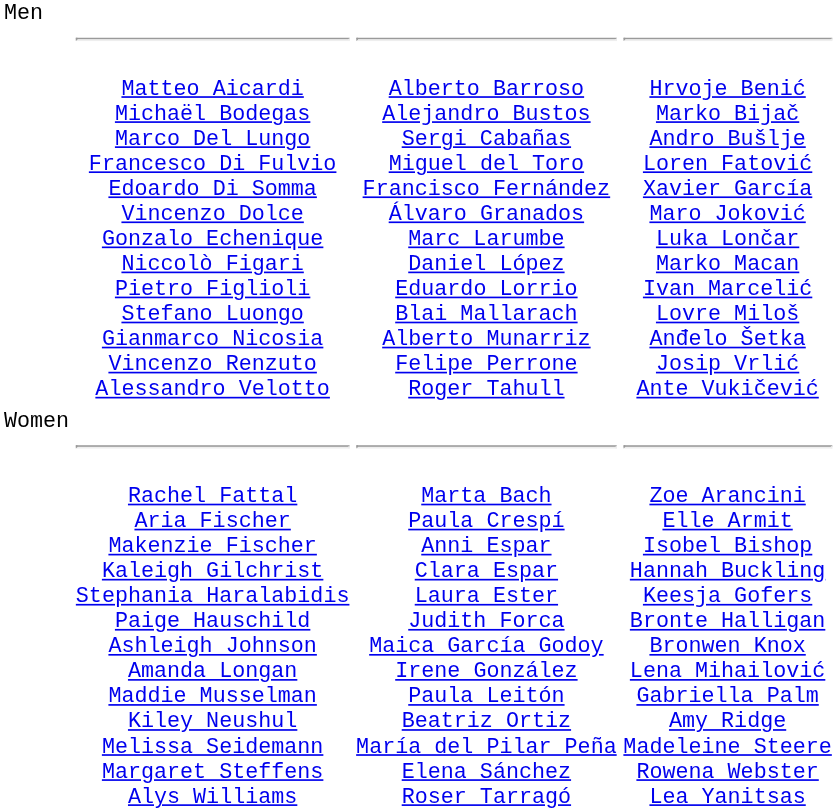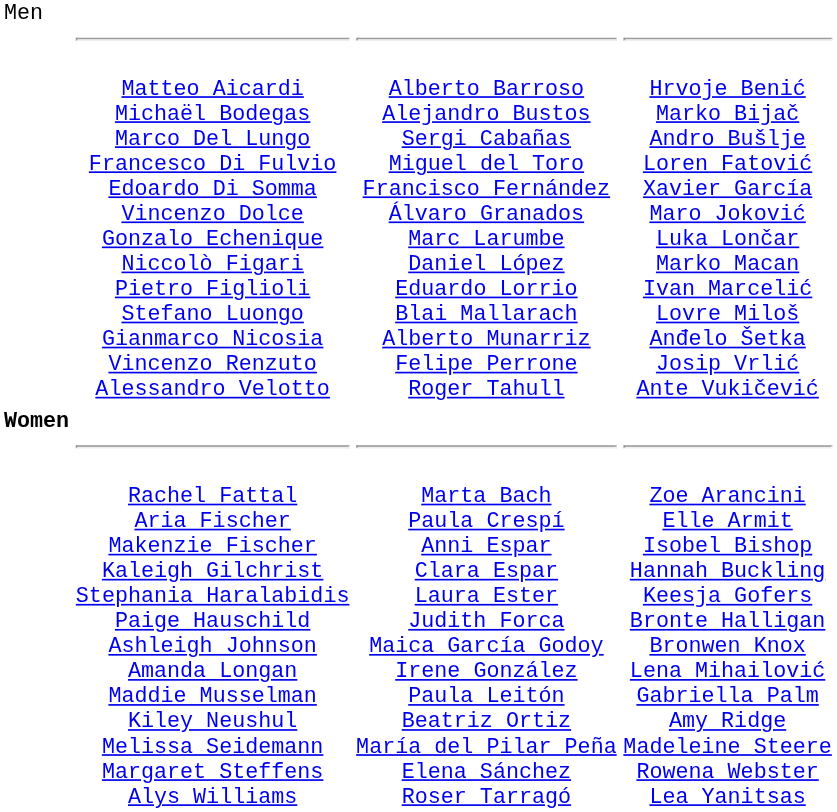(37, 421) normal -> (37, 421) bold
